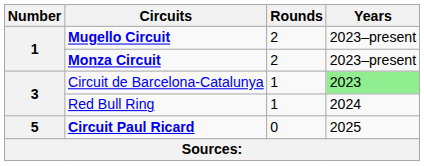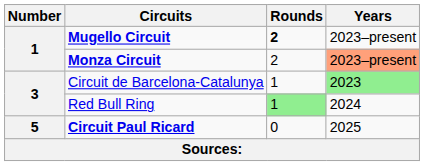(274, 38) normal -> (274, 38) bold
(373, 60) no background -> (373, 60) lightsalmon background
(274, 104) no background -> (274, 104) lightgreen background
